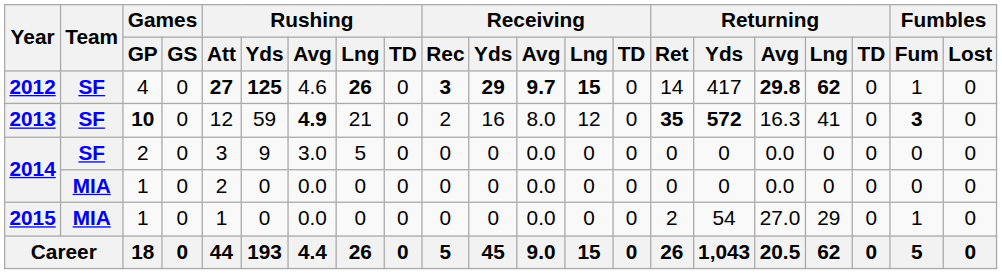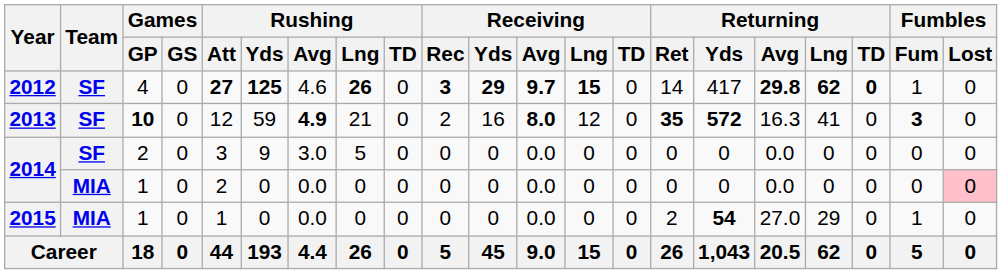(871, 86) normal -> (871, 86) bold
(541, 119) normal -> (541, 119) bold
(970, 185) no background -> (970, 185) pink background
(724, 218) normal -> (724, 218) bold
